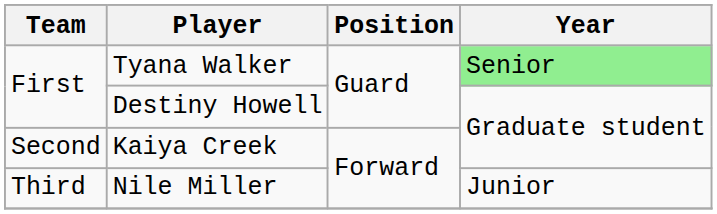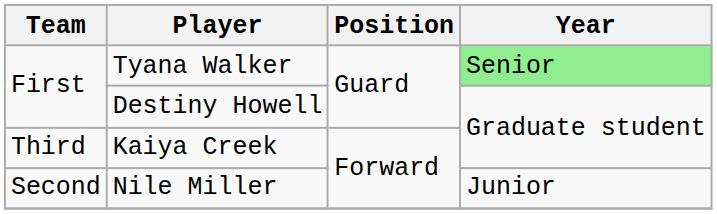(56, 147) Second -> (48, 147) Third
(48, 188) Third -> (56, 188) Second
